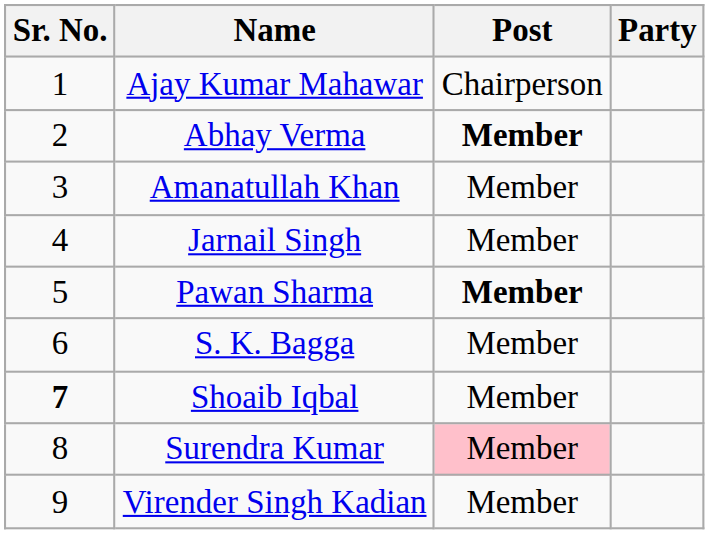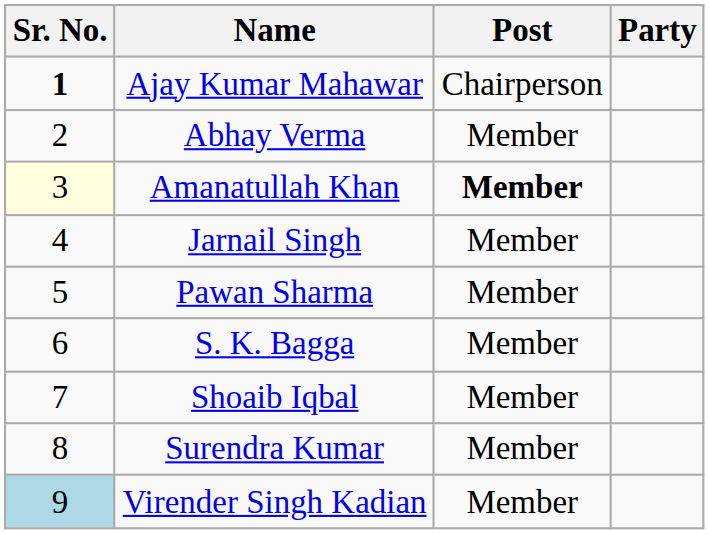(60, 82) normal -> (60, 82) bold
(522, 135) bold -> (522, 135) normal
(60, 187) no background -> (60, 187) lightyellow background
(522, 187) normal -> (522, 187) bold
(522, 291) bold -> (522, 291) normal
(60, 396) bold -> (60, 396) normal
(522, 448) pink background -> (522, 448) no background
(60, 501) no background -> (60, 501) lightblue background
